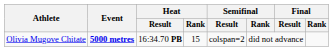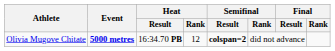(195, 39) 15 -> (195, 39) 12
(227, 39) normal -> (228, 39) bold
